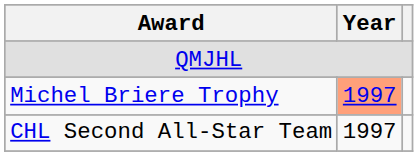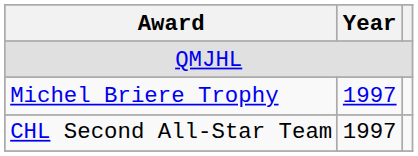(370, 96) lightsalmon background -> (370, 96) no background
